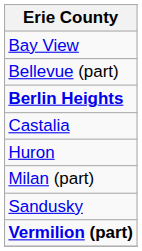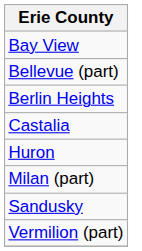(66, 98) bold -> (61, 98) normal
(71, 233) bold -> (66, 233) normal
